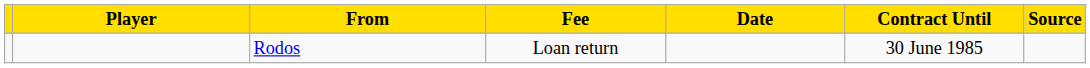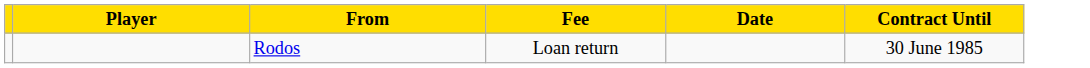- column: (1055, 18)
